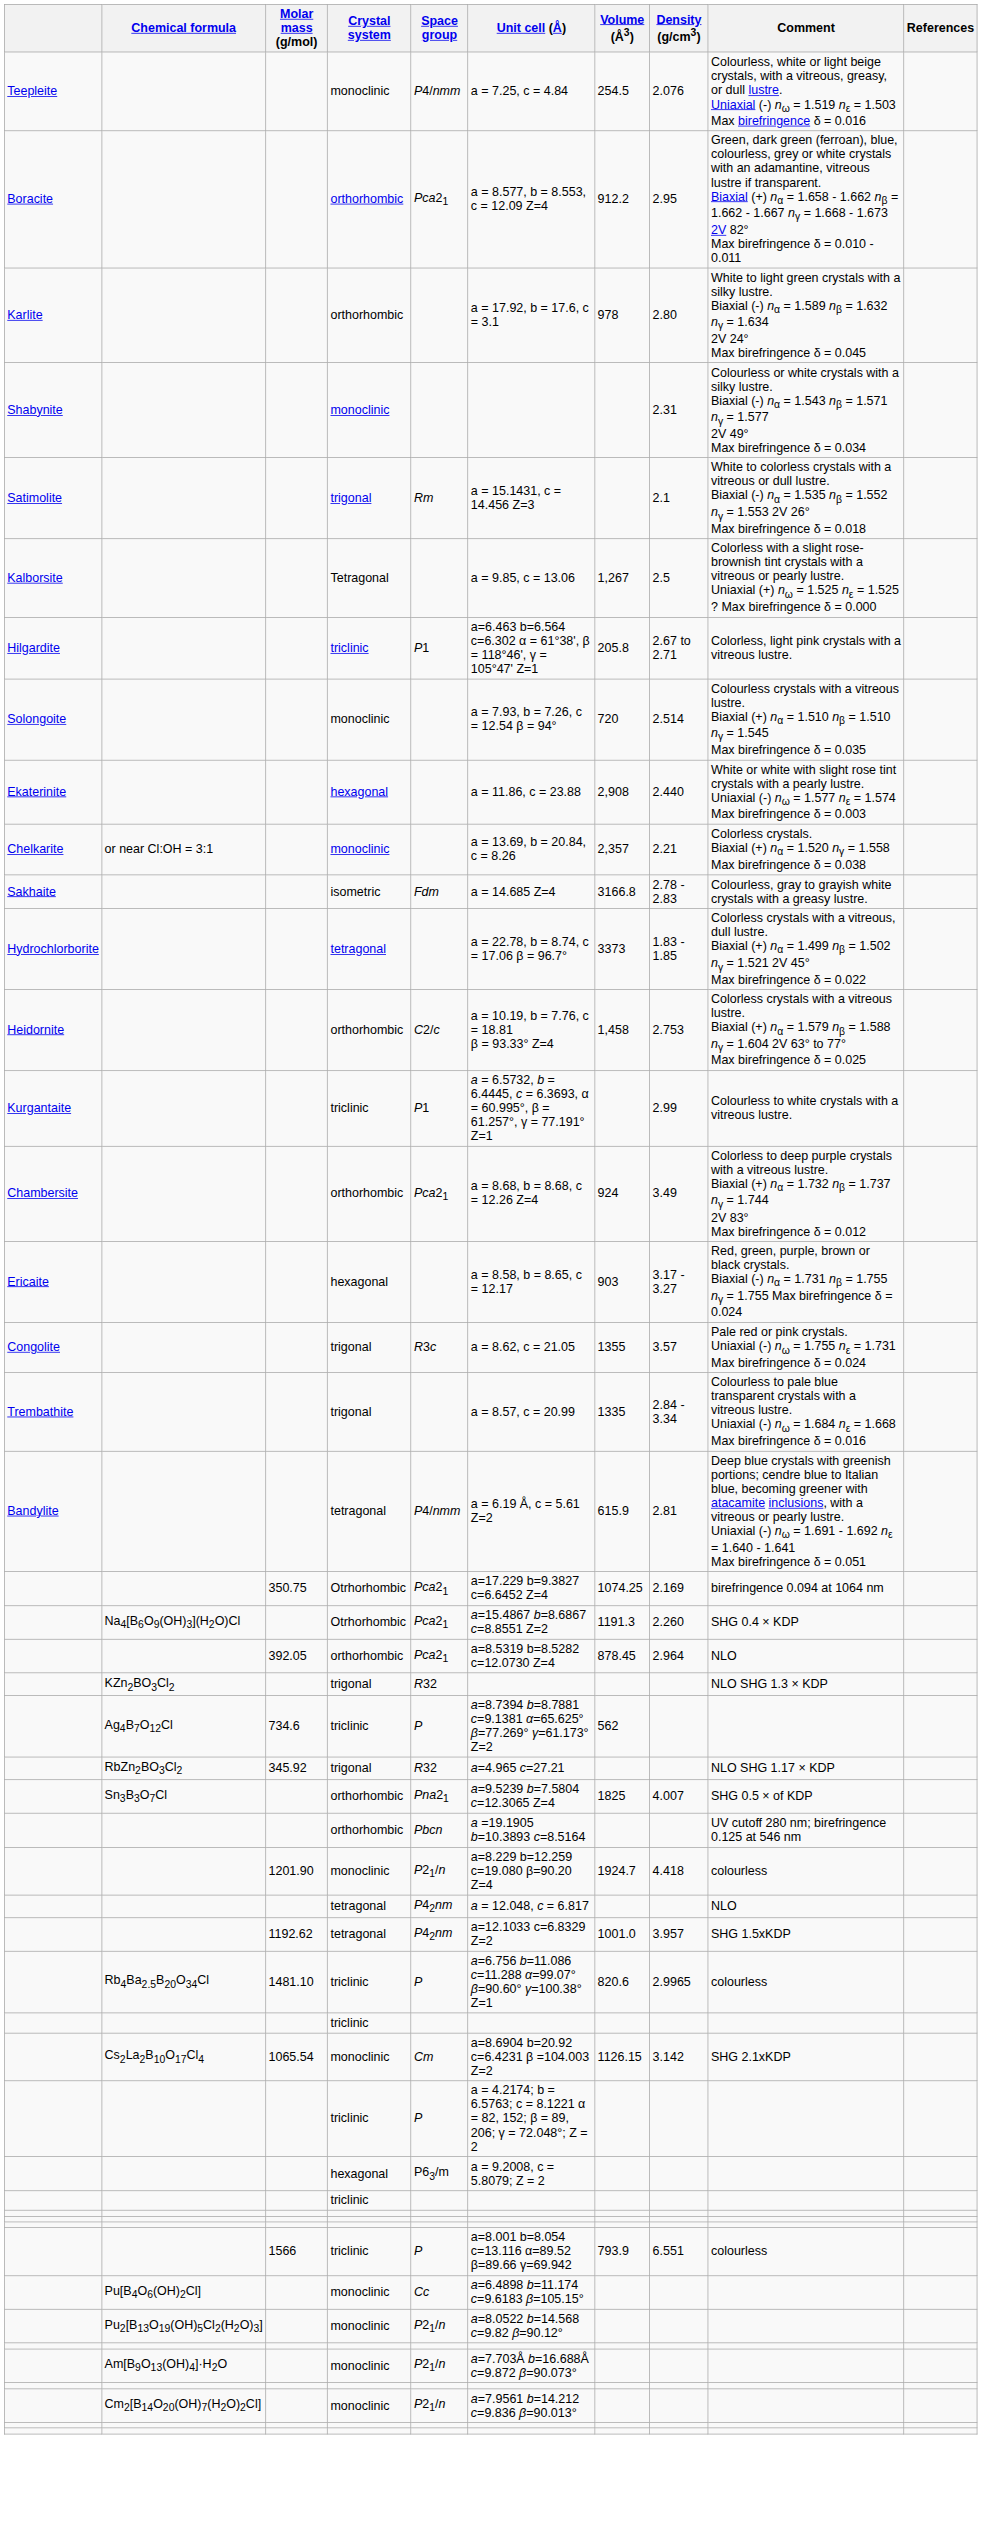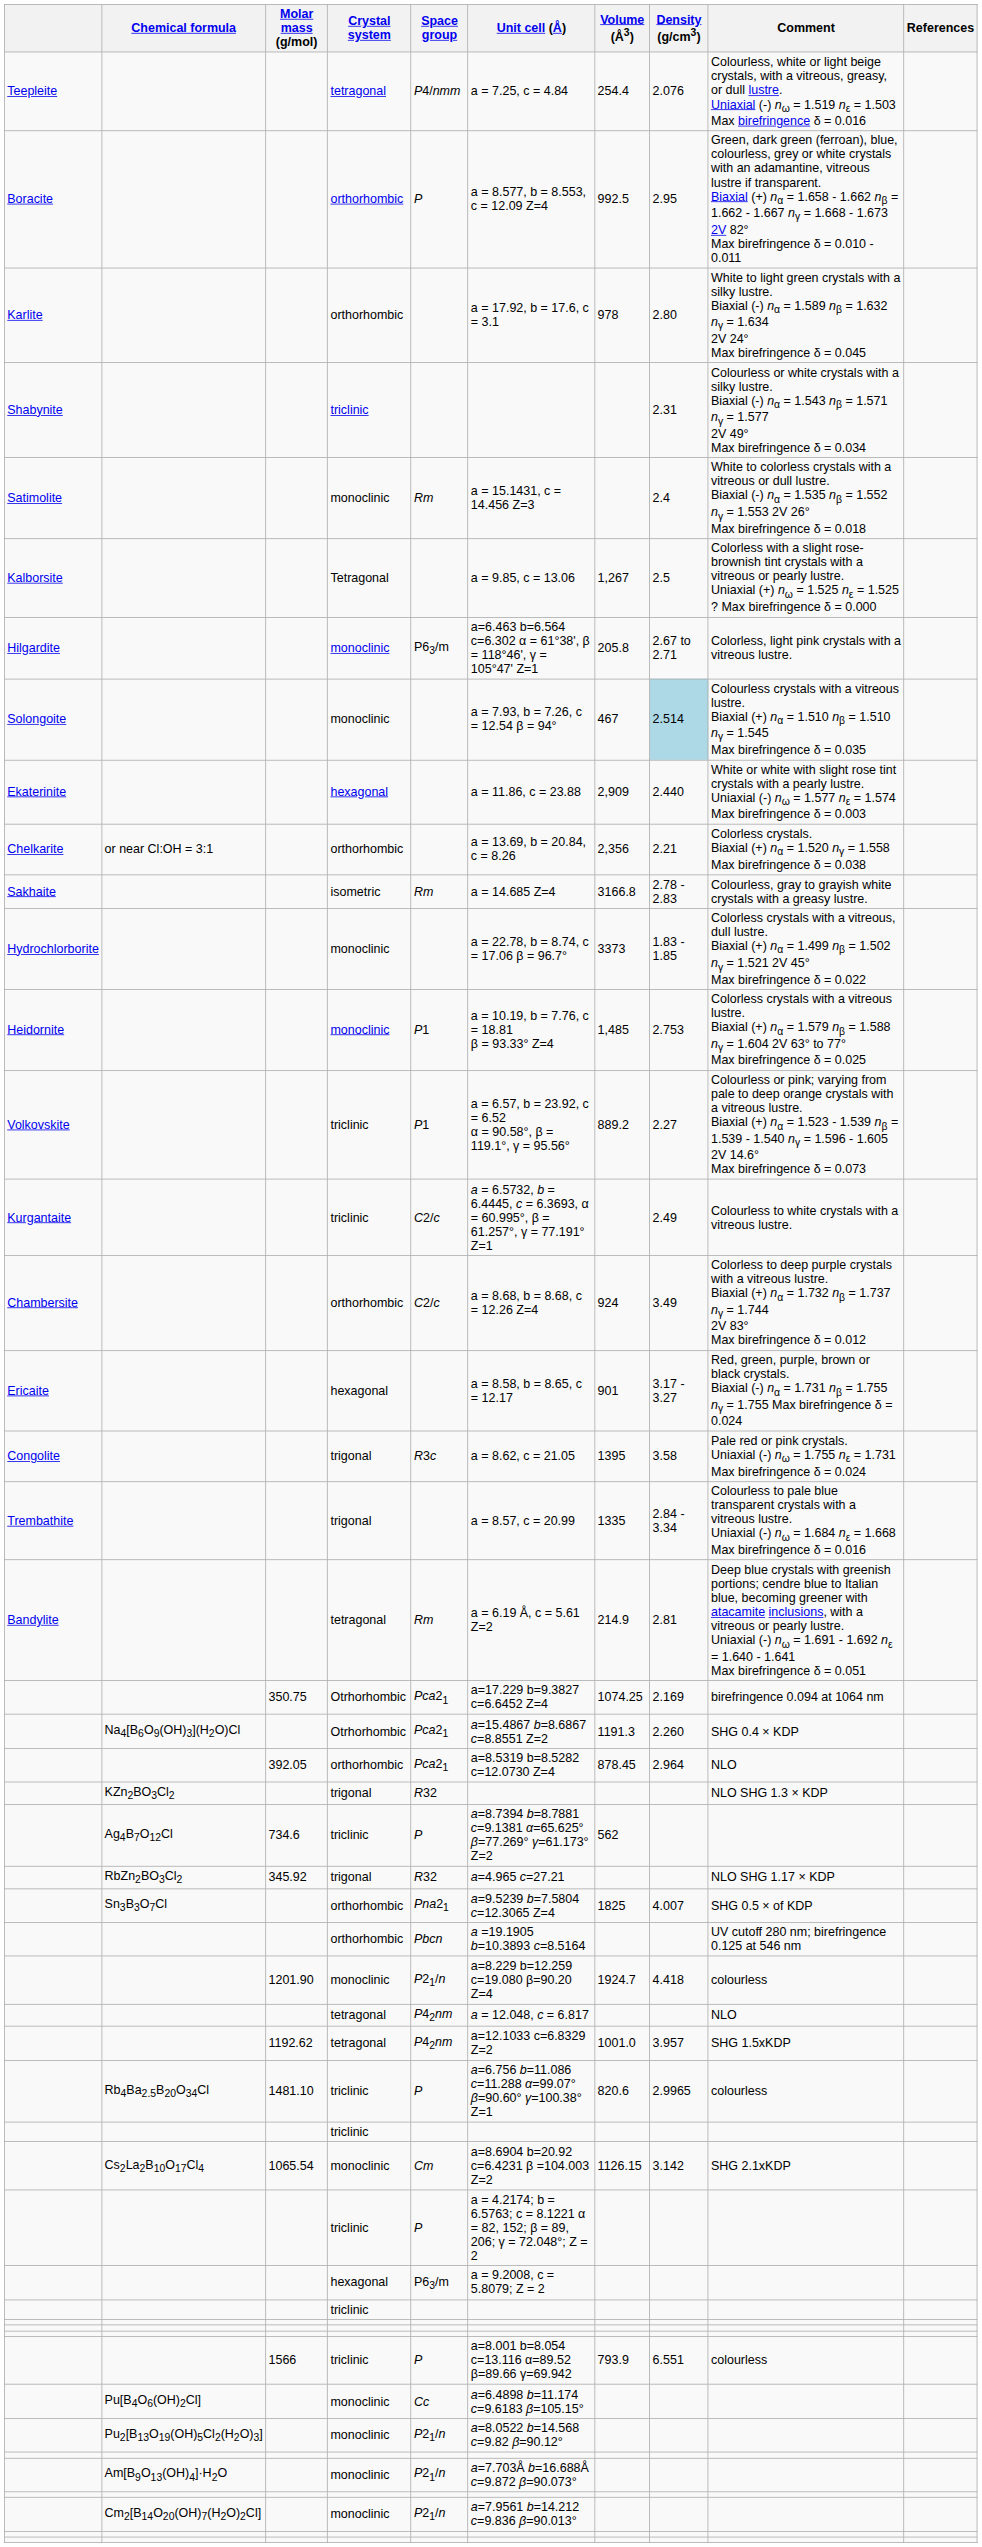(360, 91) monoclinic -> (358, 91) tetragonal
(613, 91) 254.5 -> (613, 91) 254.4
(431, 199) Pca21 -> (418, 199) P
(613, 199) 912.2 -> (613, 199) 992.5
(360, 410) monoclinic -> (350, 410) triclinic
(351, 498) trigonal -> (360, 498) monoclinic
(661, 498) 2.1 -> (661, 498) 2.4
(350, 648) triclinic -> (360, 648) monoclinic
(422, 648) P1 -> (431, 648) P63/m
(608, 719) 720 -> (608, 719) 467
(668, 719) no background -> (668, 719) lightblue background
(613, 792) 2,908 -> (613, 792) 2,909
(360, 849) monoclinic -> (367, 849) orthorhombic
(613, 849) 2,357 -> (613, 849) 2,356
(426, 891) Fdm -> (424, 891) Rm
(358, 949) tetragonal -> (360, 949) monoclinic
(367, 1030) orthorhombic -> (360, 1030) monoclinic
(427, 1030) C2/c -> (422, 1030) P1
(613, 1030) 1,458 -> (613, 1030) 1,485
+ row: (38, 1124)
(422, 1108) P1 -> (427, 1217) C2/c
(665, 1108) 2.99 -> (665, 1217) 2.49
(431, 1194) Pca21 -> (427, 1302) C2/c
(608, 1281) 903 -> (608, 1390) 901
(611, 1347) 1355 -> (611, 1456) 1395
(665, 1347) 3.57 -> (665, 1456) 3.58
(437, 1511) P4/nmm -> (424, 1620) Rm
(613, 1511) 615.9 -> (613, 1620) 214.9
